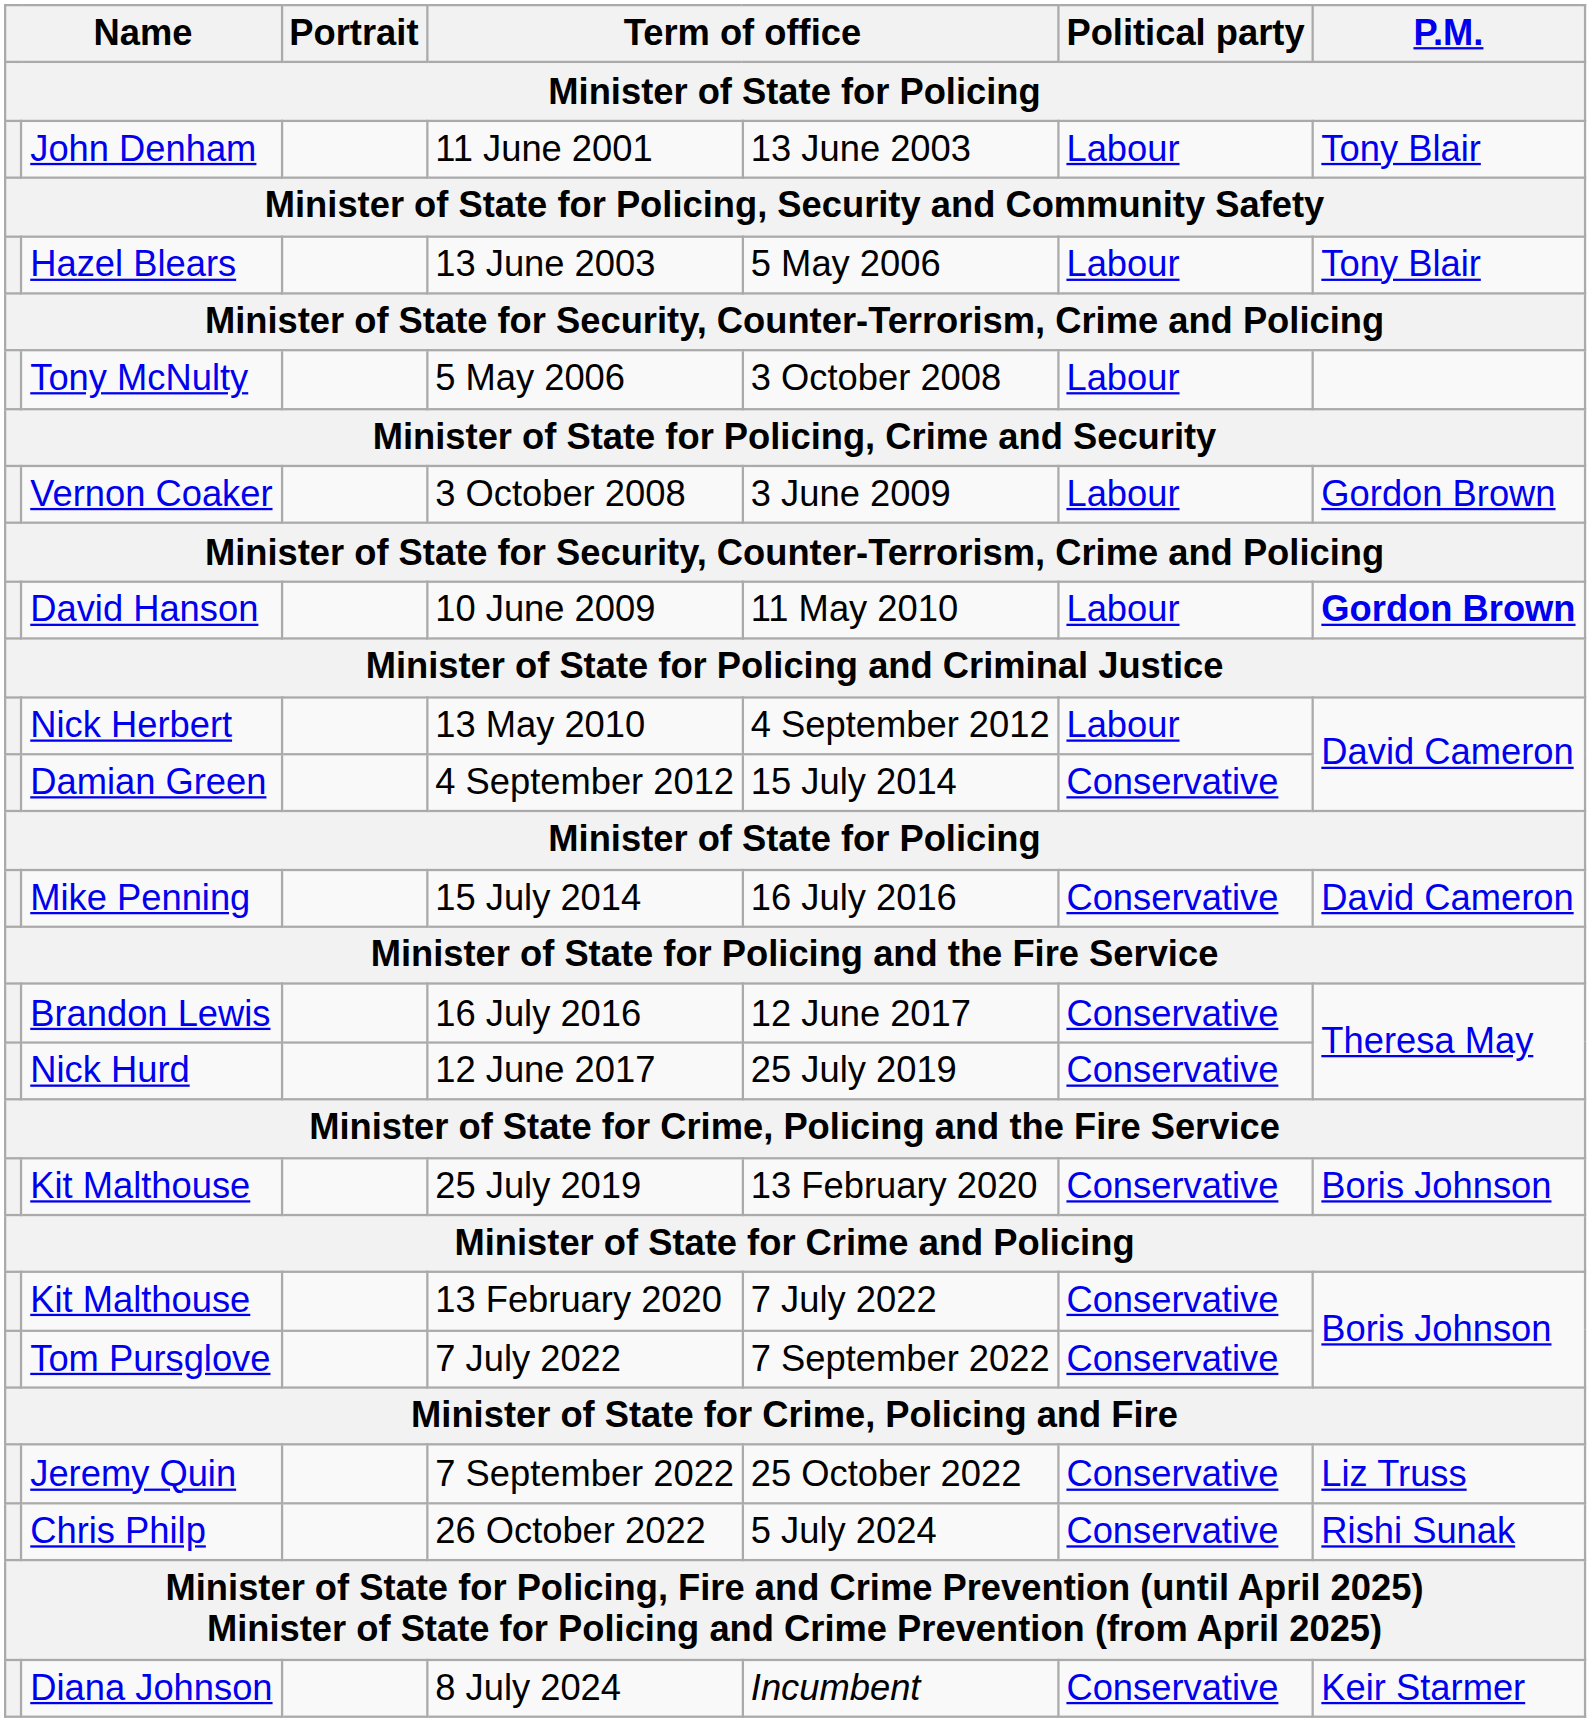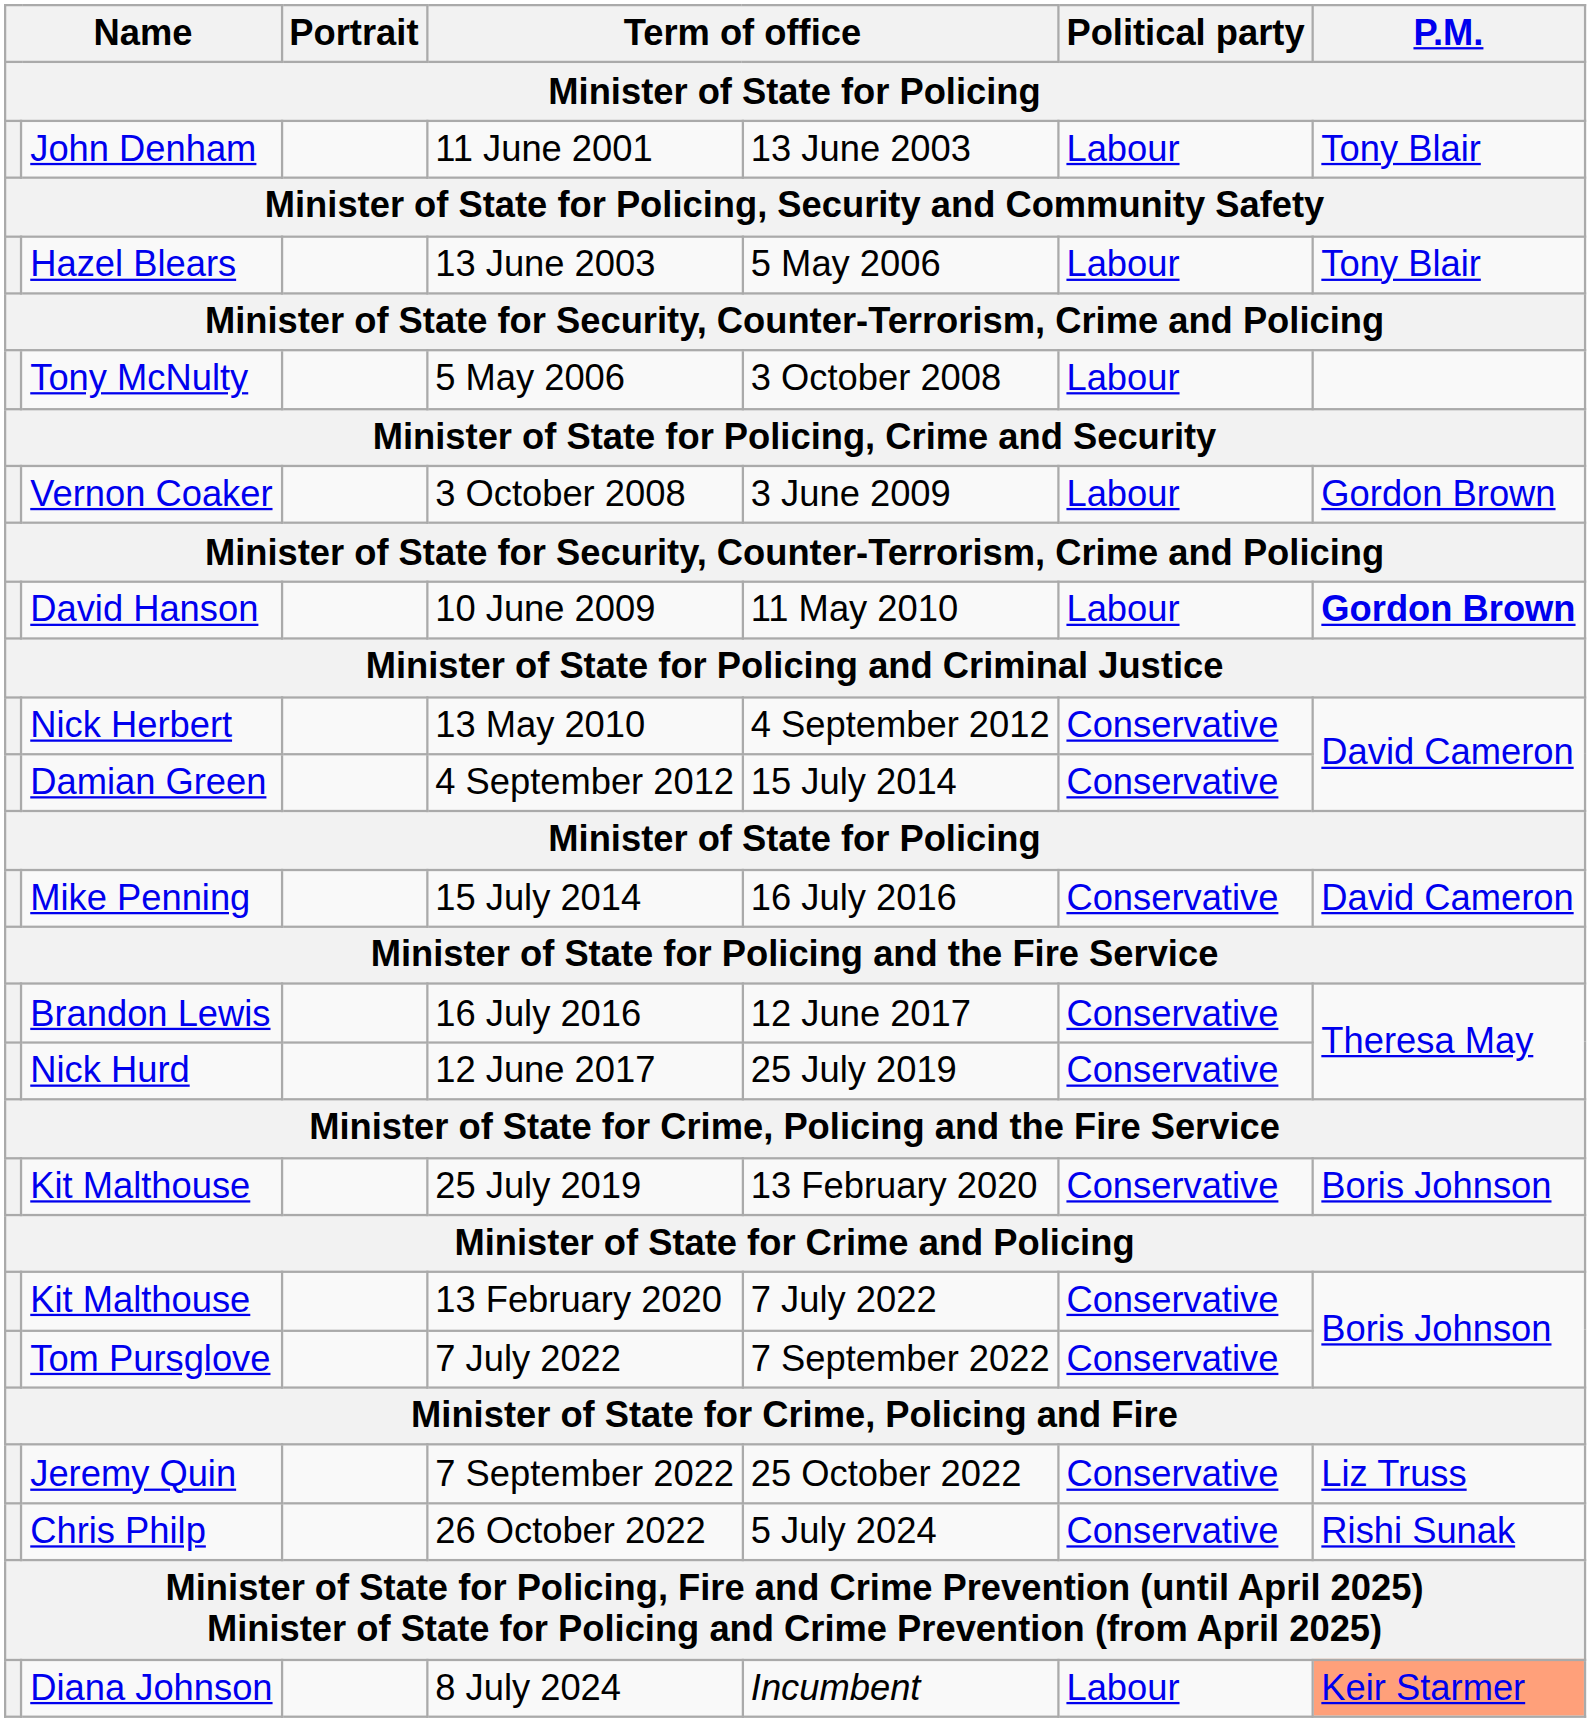(1123, 724) Labour -> (1172, 724) Conservative
(1172, 1686) Conservative -> (1123, 1686) Labour
(1423, 1686) no background -> (1423, 1686) lightsalmon background
